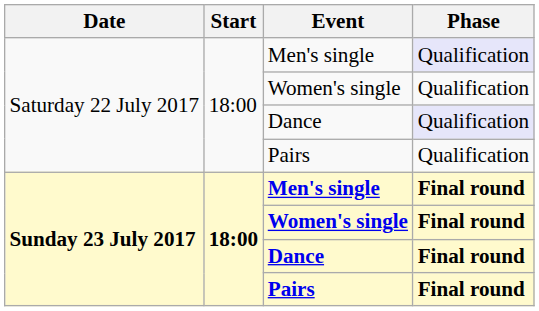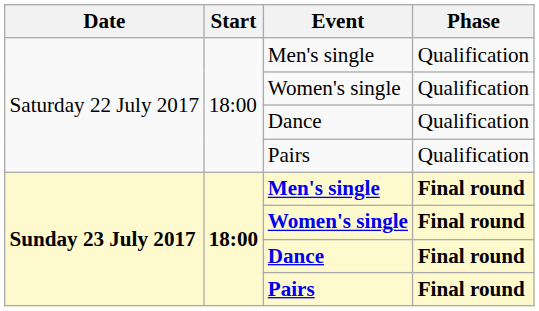(473, 54) lavender background -> (473, 54) no background
(473, 121) lavender background -> (473, 121) no background
